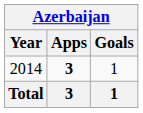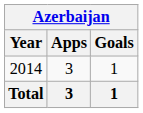(69, 68) bold -> (69, 68) normal
